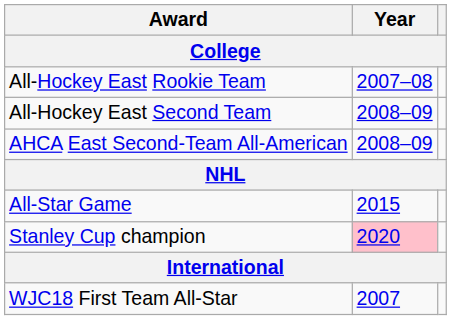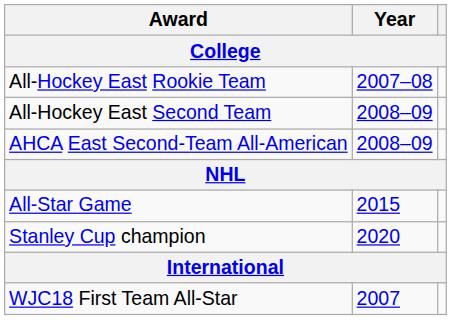(378, 236) pink background -> (378, 236) no background
